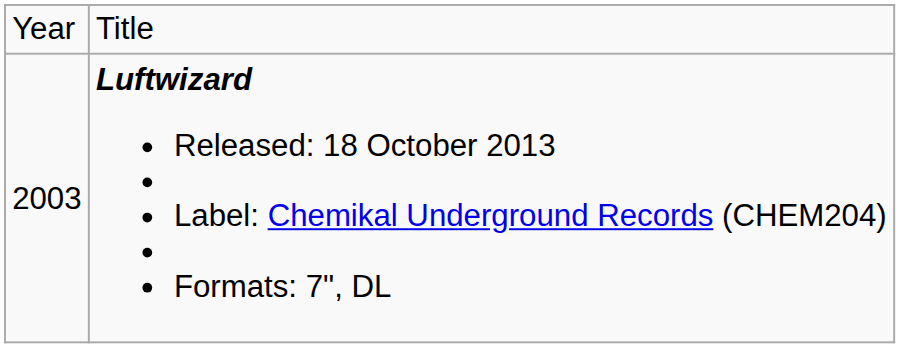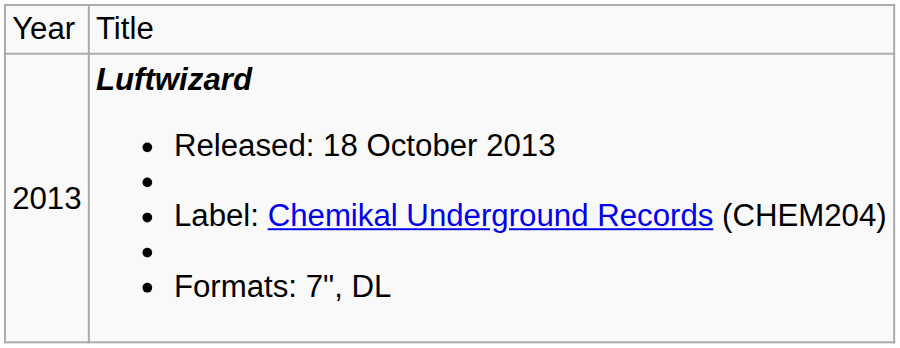(47, 197) 2003 -> (47, 197) 2013
